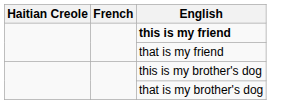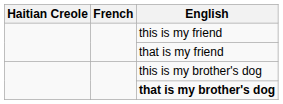(185, 33) bold -> (181, 33) normal
(201, 90) normal -> (207, 90) bold
